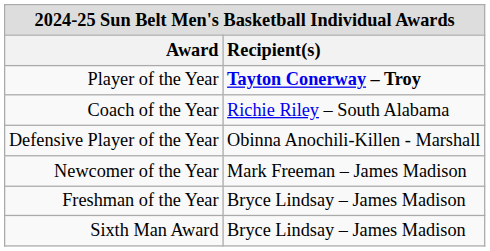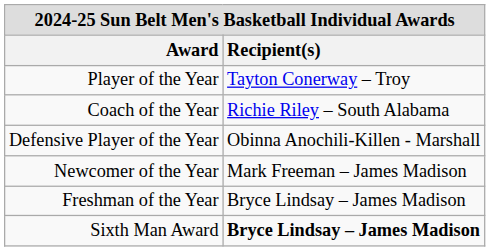(324, 80) bold -> (319, 80) normal
(346, 231) normal -> (354, 231) bold
